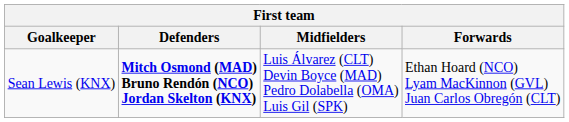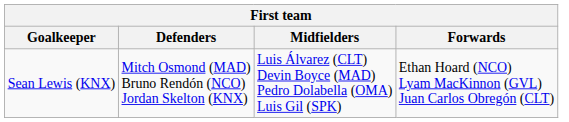(189, 83) bold -> (186, 83) normal
